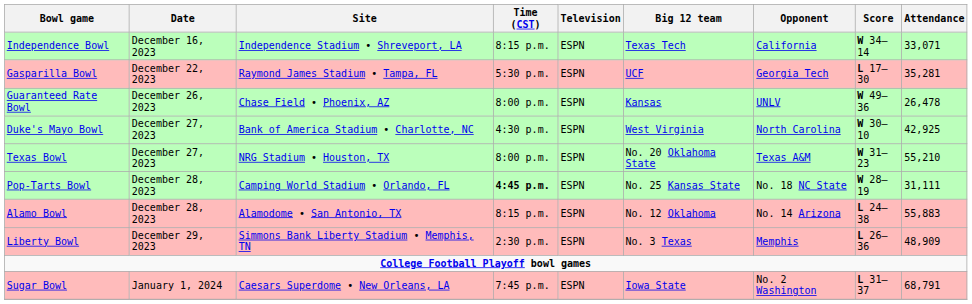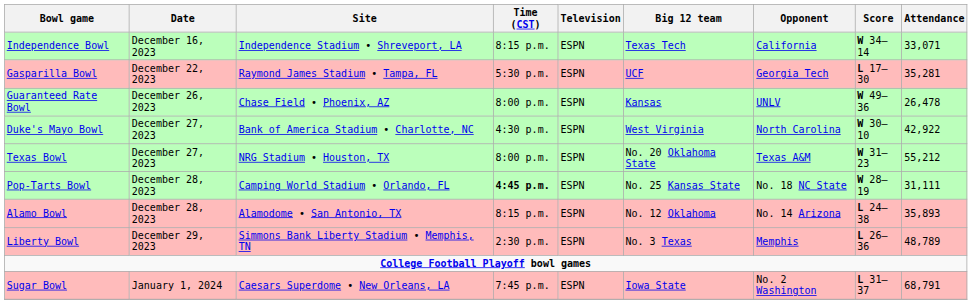(922, 130) 42,925 -> (922, 130) 42,922
(922, 158) 55,210 -> (922, 158) 55,212
(922, 213) 55,883 -> (922, 213) 35,893
(922, 241) 48,909 -> (922, 241) 48,789
